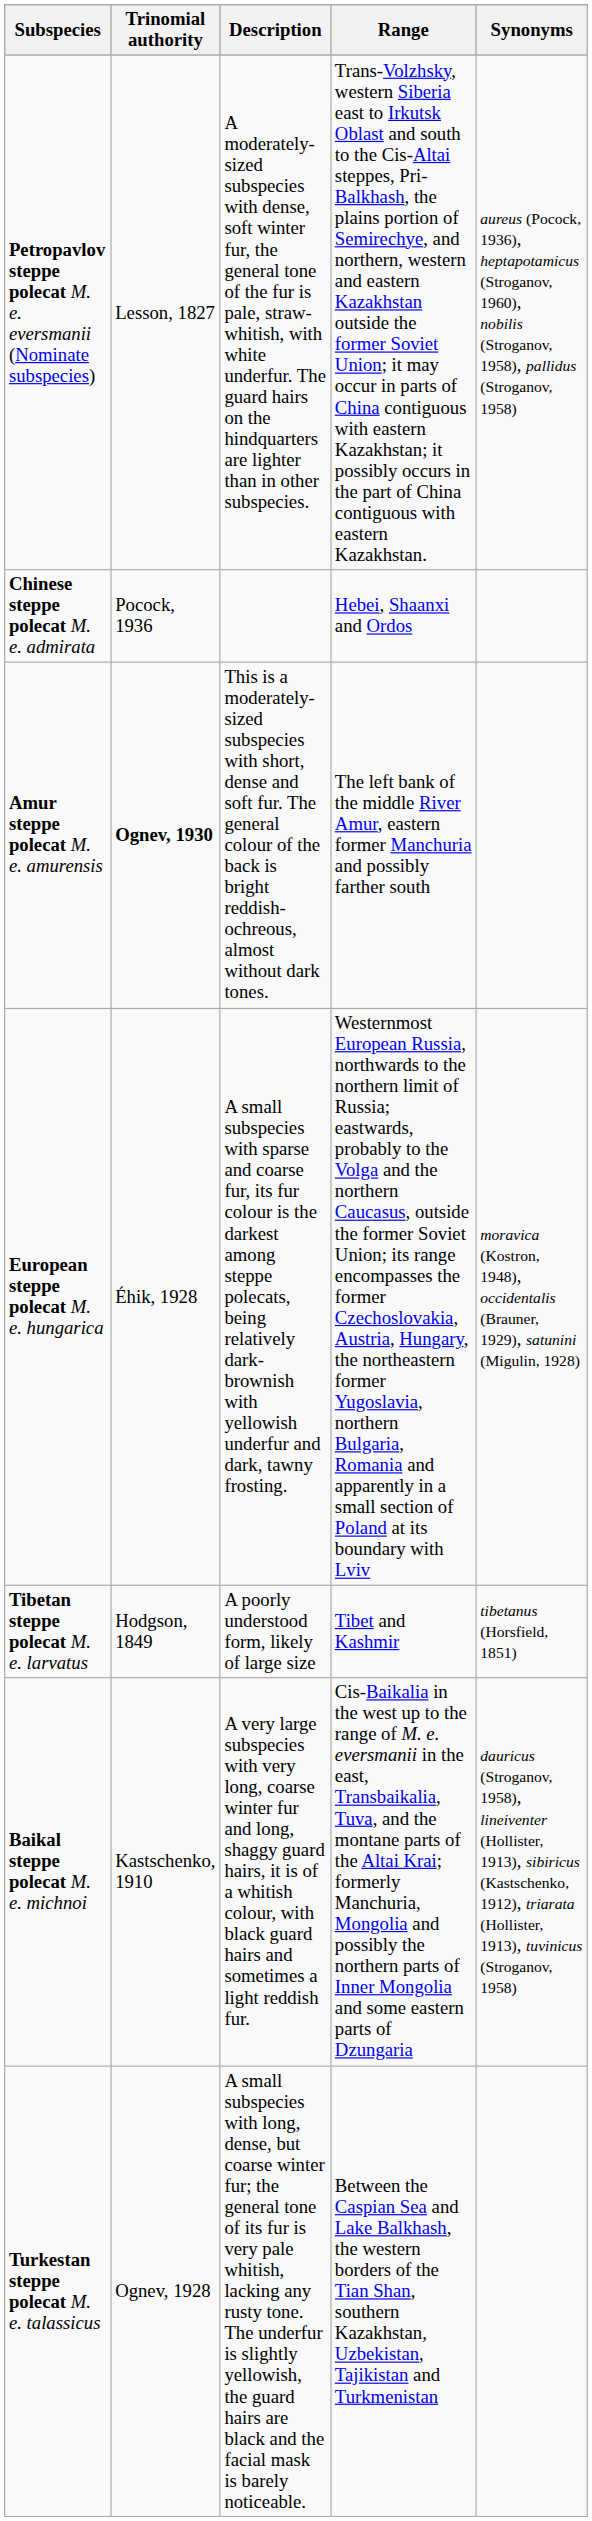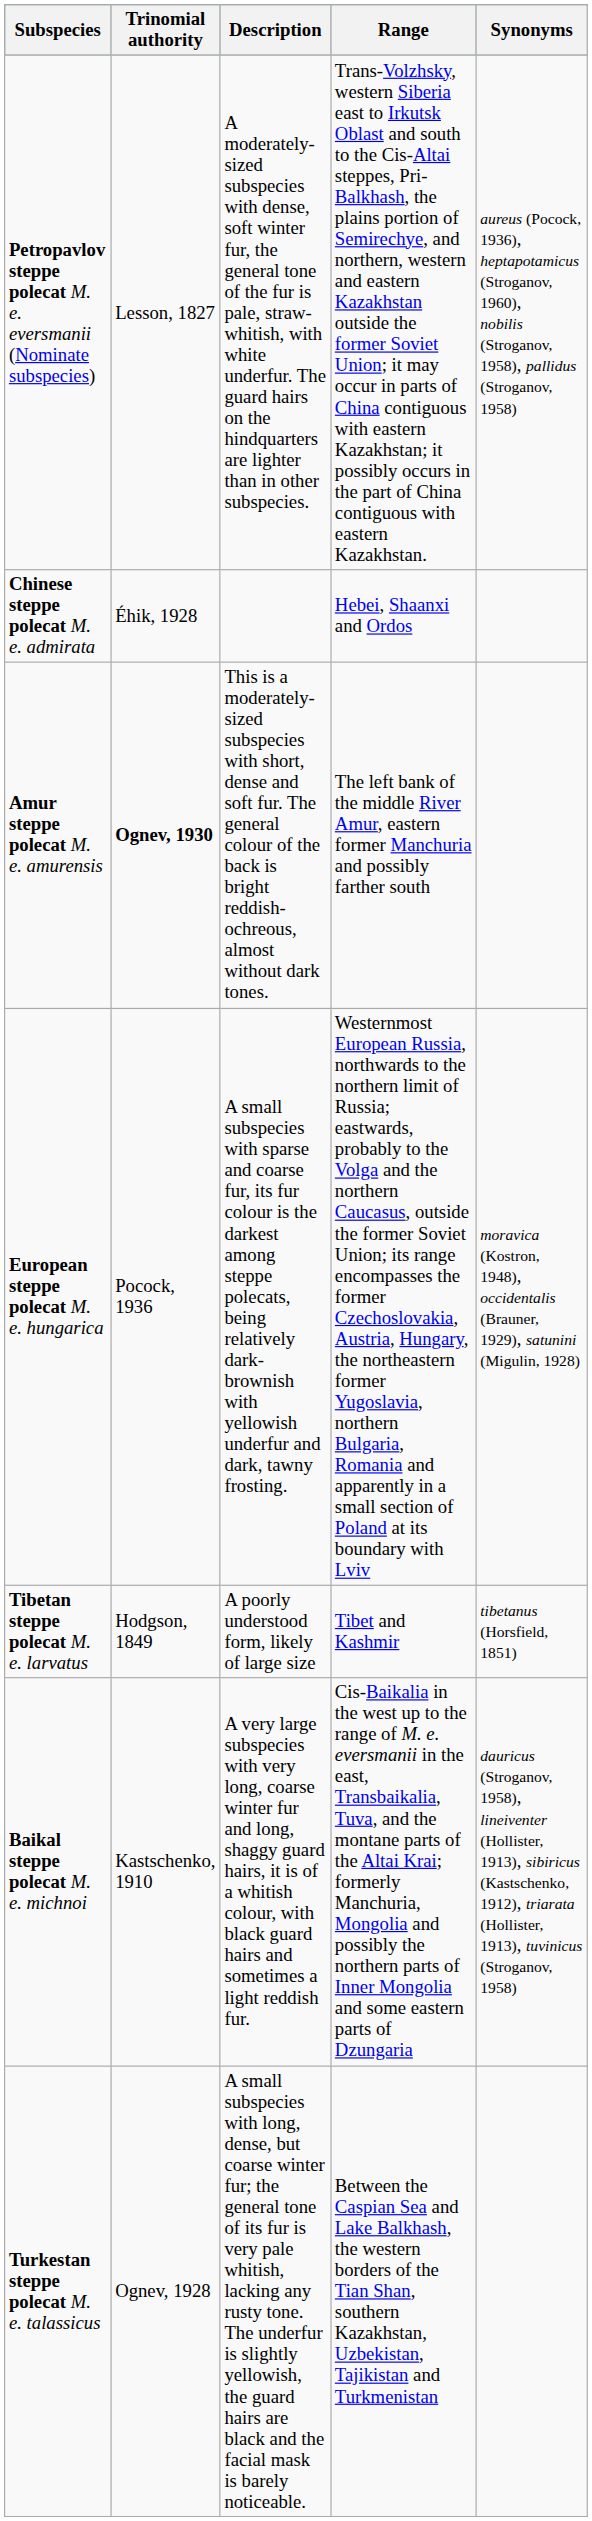(145, 615) Pocock, 1936 -> (156, 615) Éhik, 1928
(156, 1296) Éhik, 1928 -> (145, 1296) Pocock, 1936
